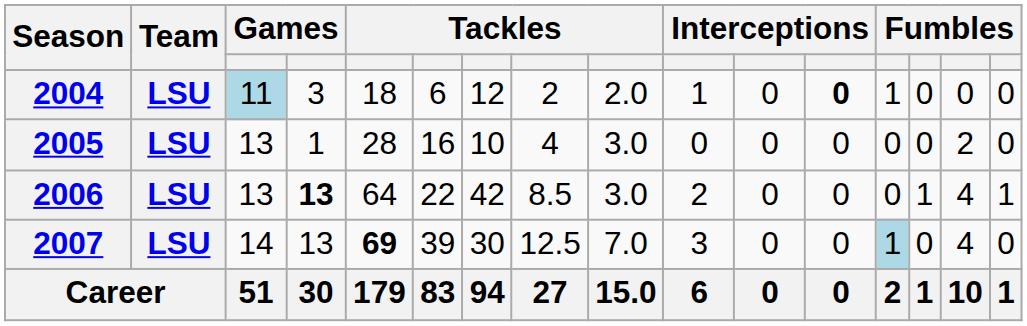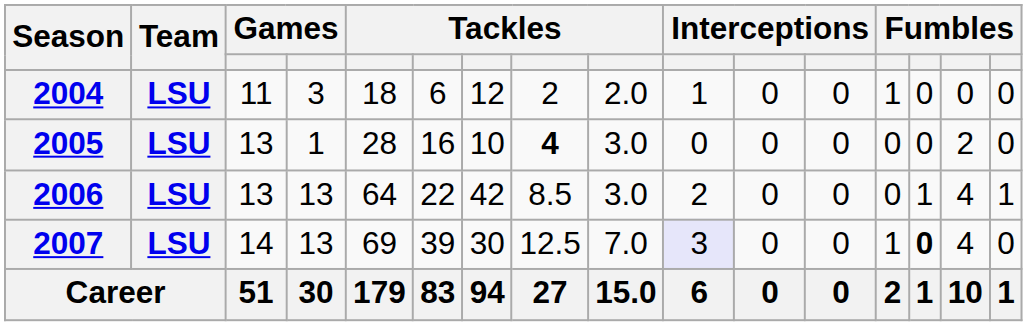(256, 94) lightblue background -> (256, 94) no background
(841, 94) bold -> (841, 94) normal
(550, 144) normal -> (550, 144) bold
(316, 193) bold -> (316, 193) normal
(379, 243) bold -> (379, 243) normal
(699, 243) no background -> (699, 243) lavender background
(892, 243) lightblue background -> (892, 243) no background
(924, 243) normal -> (924, 243) bold
